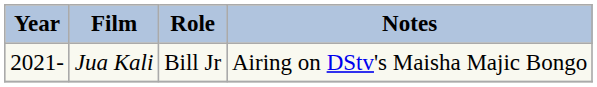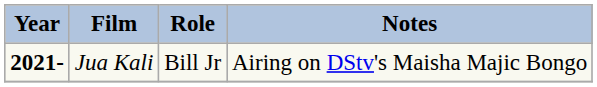(37, 61) normal -> (37, 61) bold
